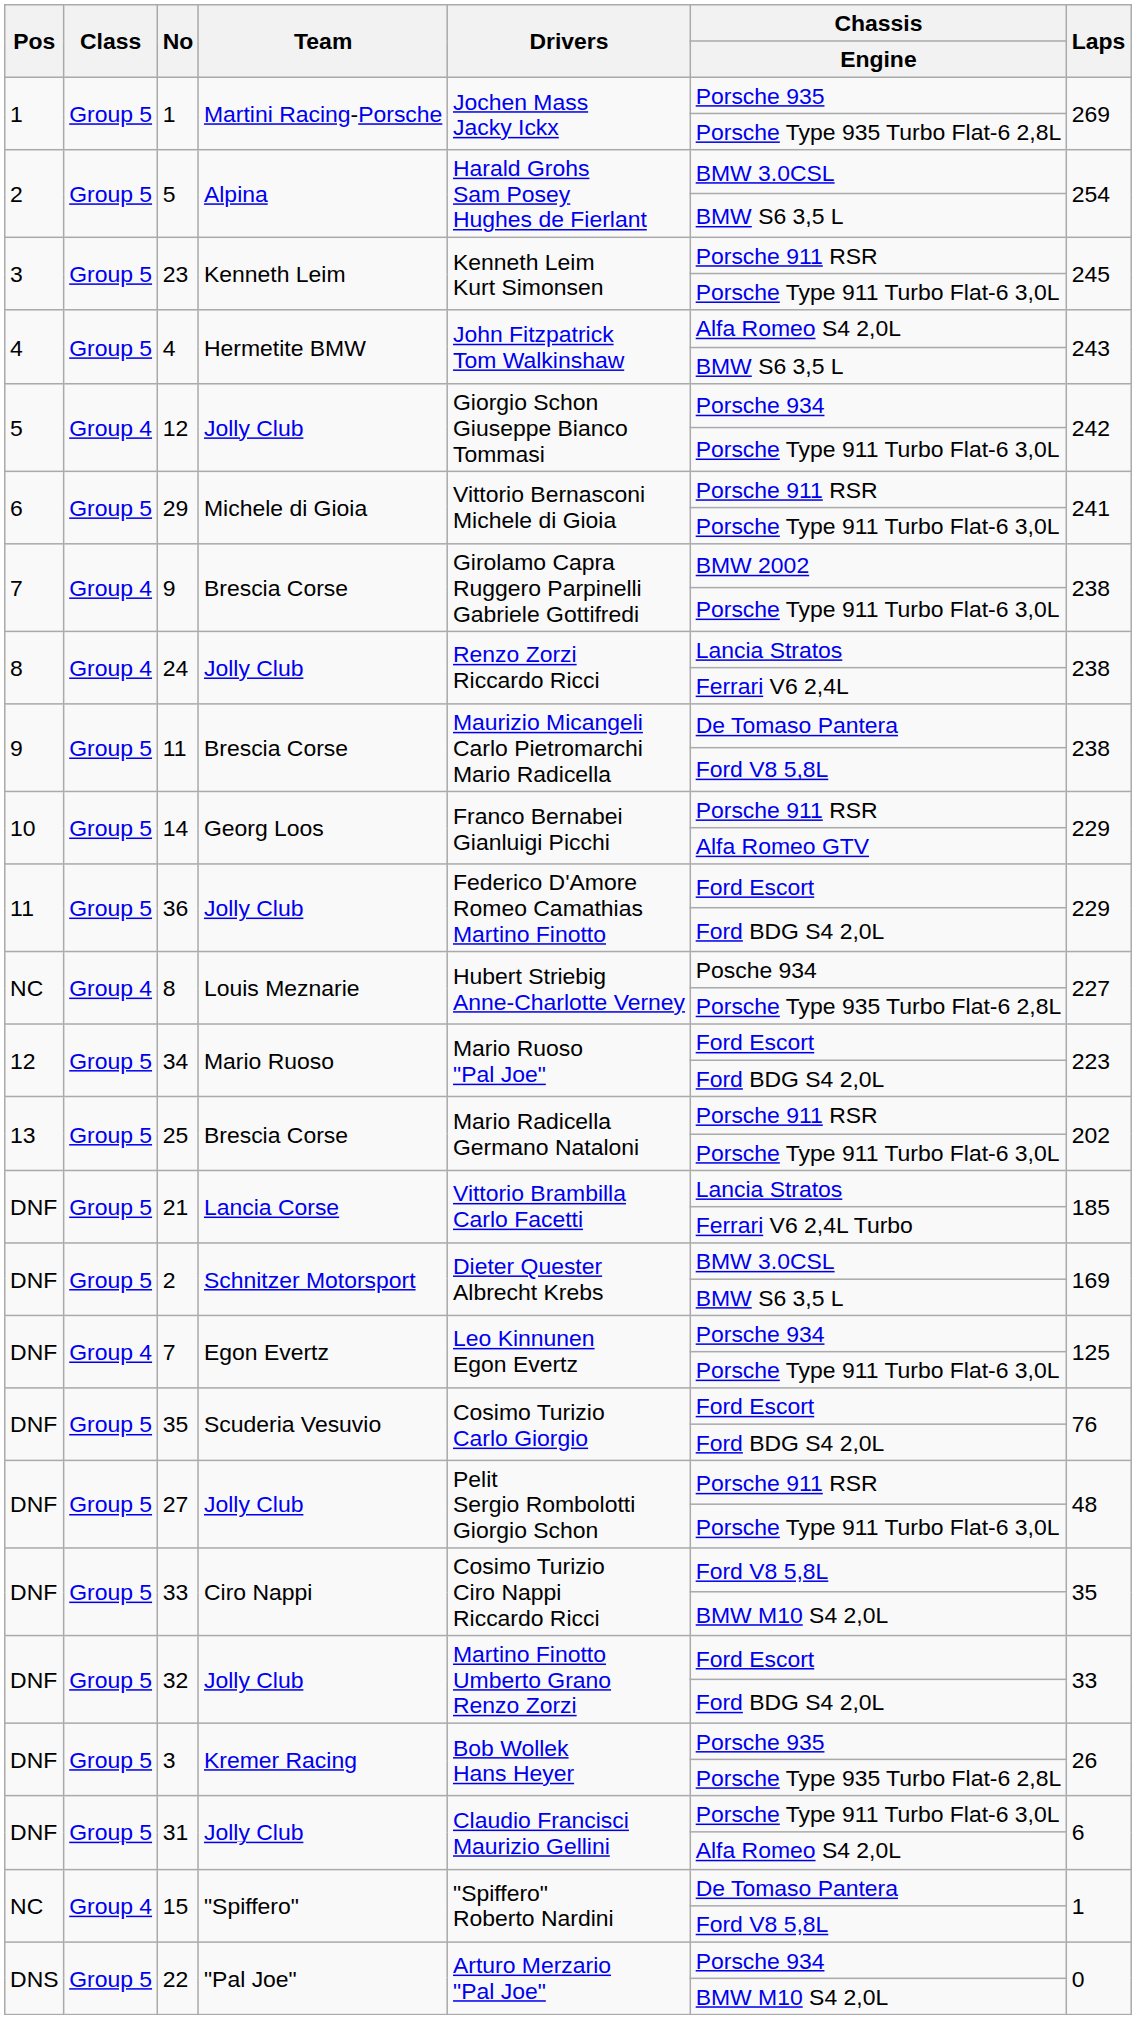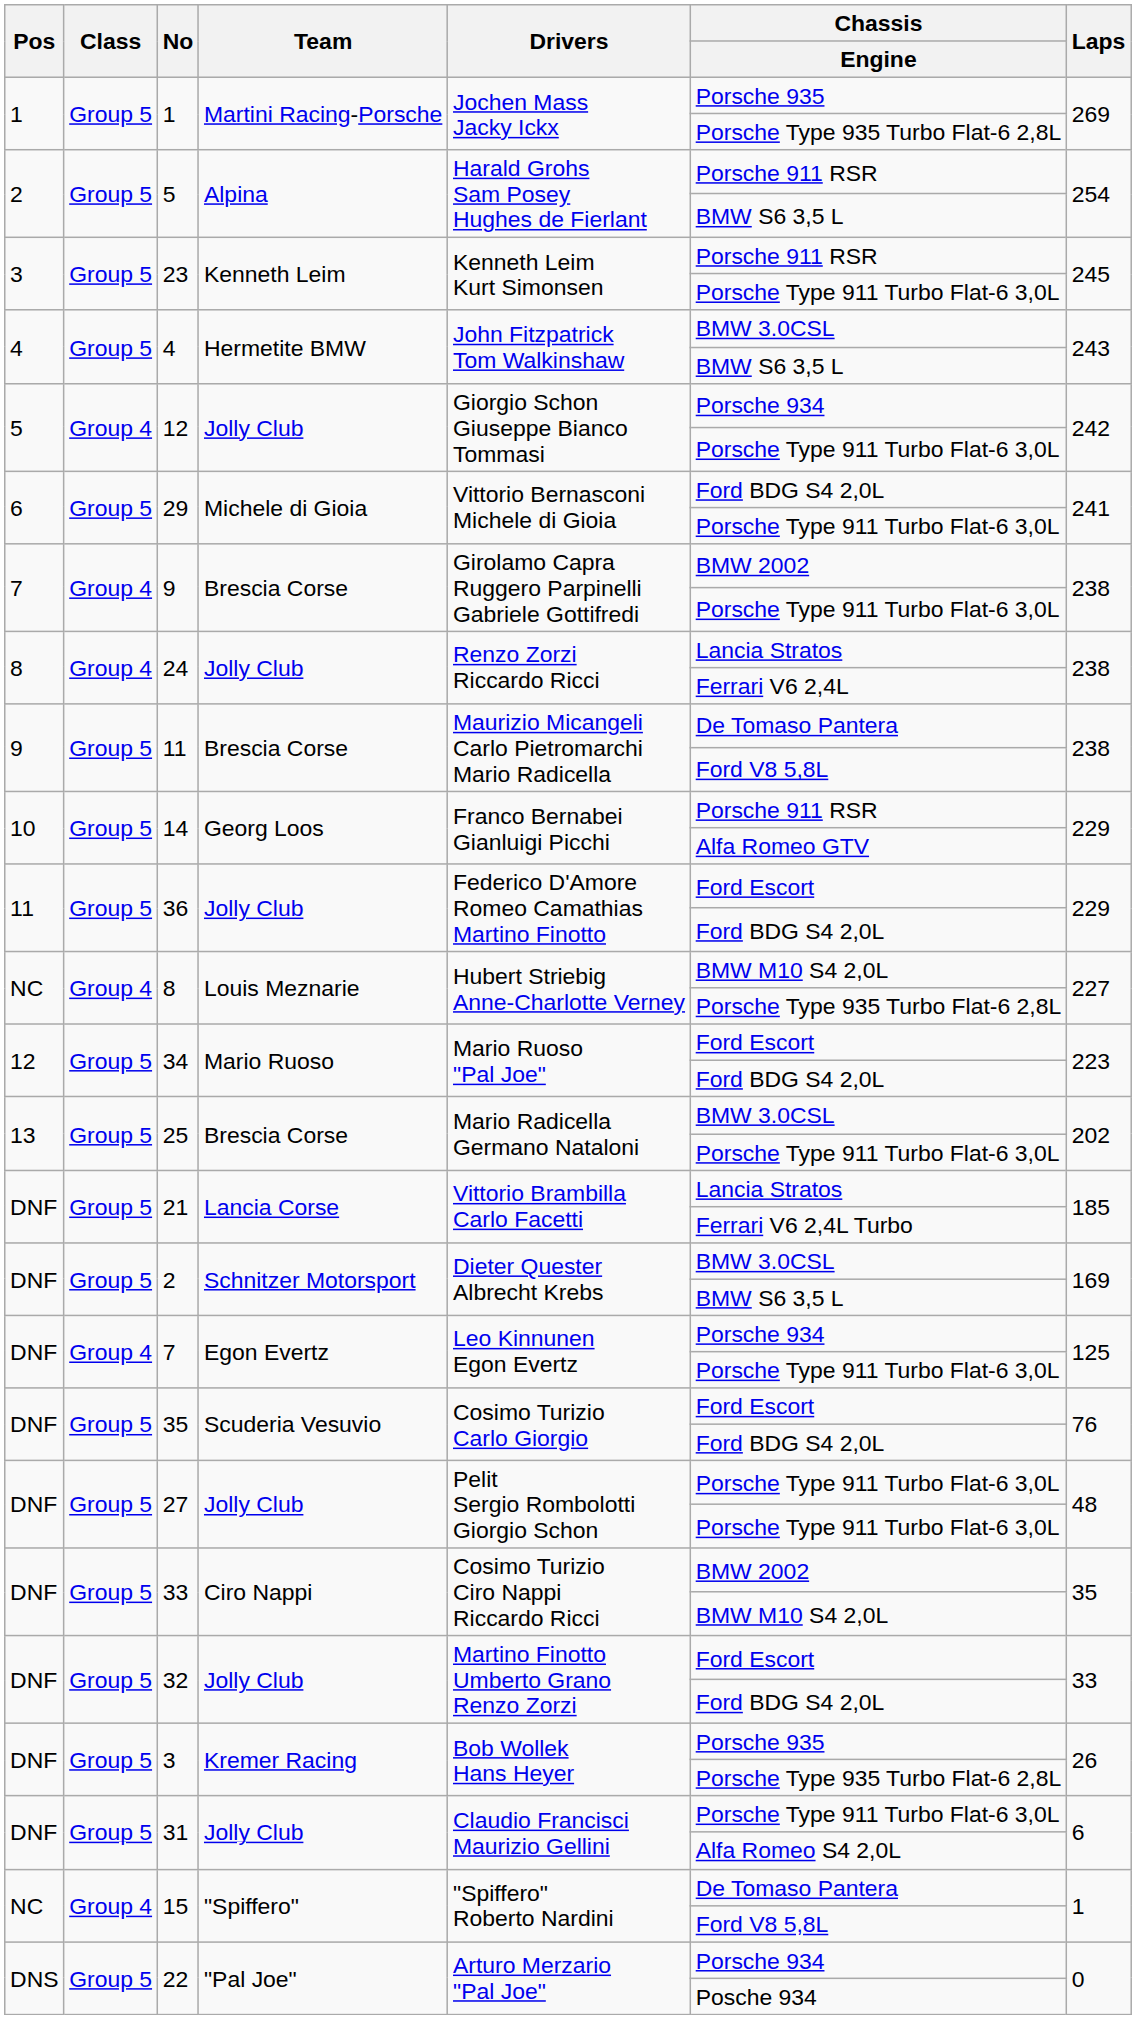(765, 172) BMW 3.0CSL -> (787, 172) Porsche 911 RSR
(798, 329) Alfa Romeo S4 2,0L -> (765, 329) BMW 3.0CSL
(787, 489) Porsche 911 RSR -> (790, 489) Ford BDG S4 2,0L
(756, 970) Posche 934 -> (792, 970) BMW M10 S4 2,0L
(787, 1116) Porsche 911 RSR -> (765, 1116) BMW 3.0CSL
(787, 1483) Porsche 911 RSR -> (878, 1483) Porsche Type 911 Turbo Flat-6 3,0L
(762, 1570) Ford V8 5,8L -> (752, 1570) BMW 2002
(792, 1996) BMW M10 S4 2,0L -> (756, 1996) Posche 934
